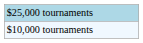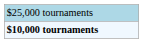(50, 30) normal -> (52, 30) bold
